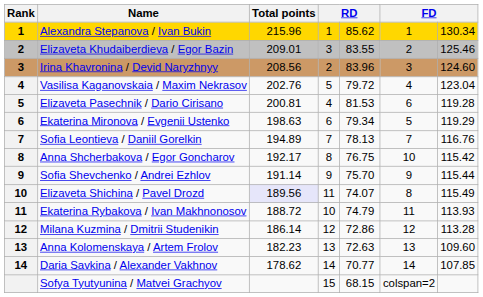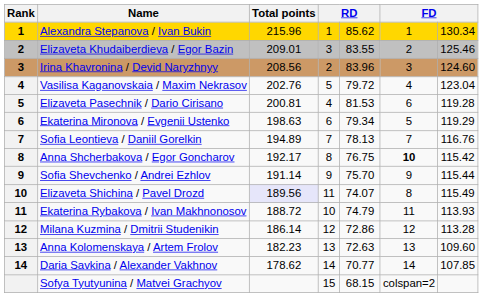(409, 157) normal -> (409, 157) bold
